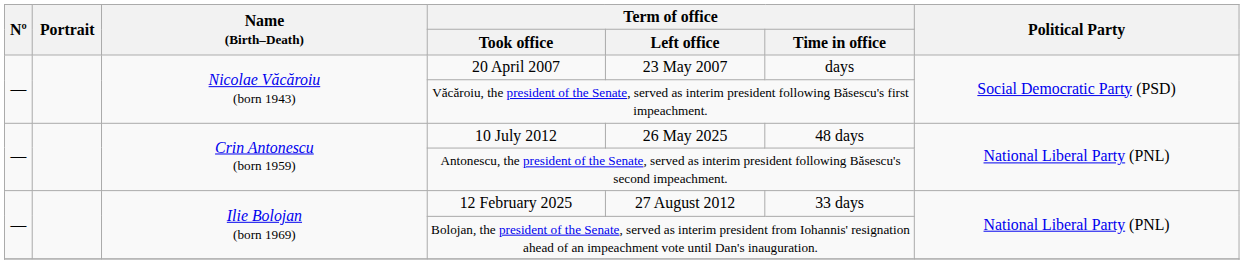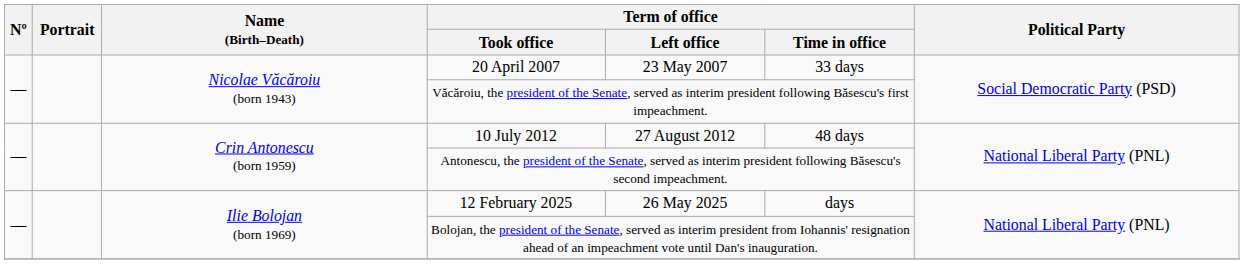(840, 67) days -> (840, 67) 33 days
(685, 135) 26 May 2025 -> (685, 135) 27 August 2012
(685, 203) 27 August 2012 -> (685, 203) 26 May 2025
(840, 203) 33 days -> (840, 203) days
